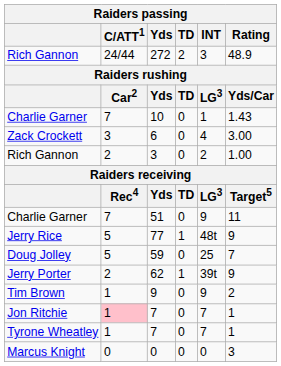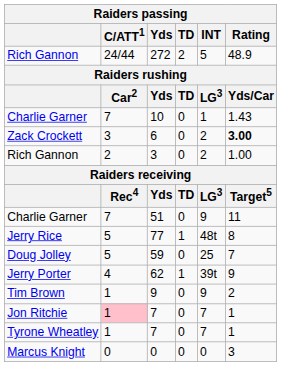(203, 56) 3 -> (203, 56) 5
(203, 136) 4 -> (203, 136) 2
(240, 136) normal -> (240, 136) bold
(231, 236) 9 -> (231, 236) 8
(107, 274) 2 -> (107, 274) 4
